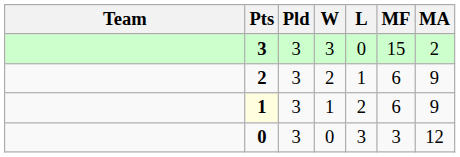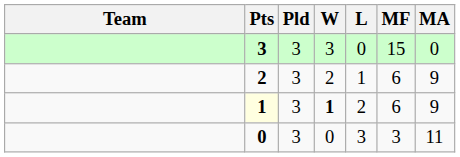(434, 48) 2 -> (434, 48) 0
(330, 107) normal -> (330, 107) bold
(434, 136) 12 -> (434, 136) 11
